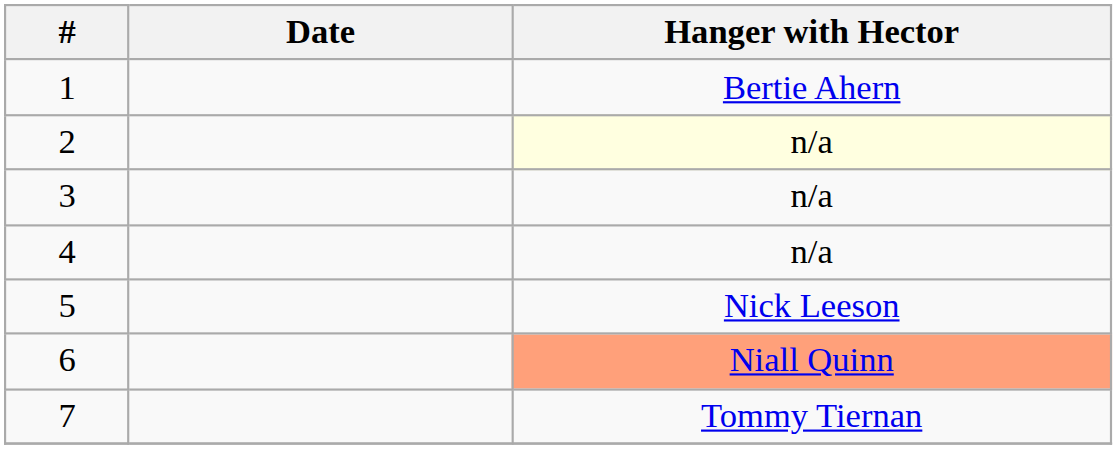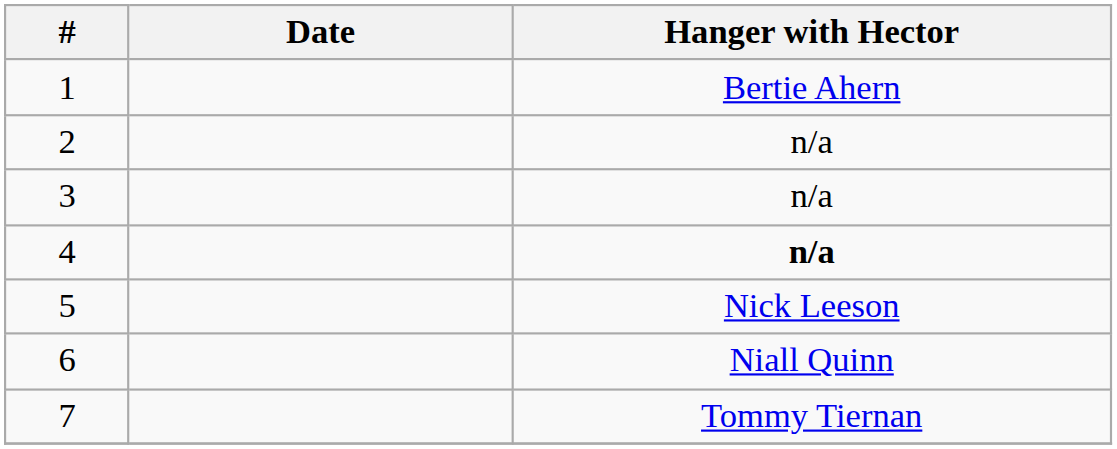(812, 141) lightyellow background -> (812, 141) no background
(812, 251) normal -> (812, 251) bold
(812, 360) lightsalmon background -> (812, 360) no background
